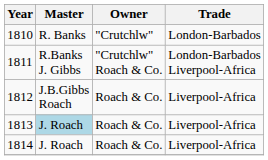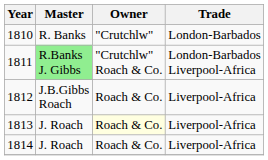(61, 62) no background -> (61, 62) lightgreen background
(61, 124) lightblue background -> (61, 124) no background
(129, 124) no background -> (129, 124) lightyellow background
